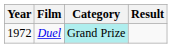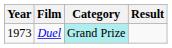(19, 33) 1972 -> (19, 33) 1973
